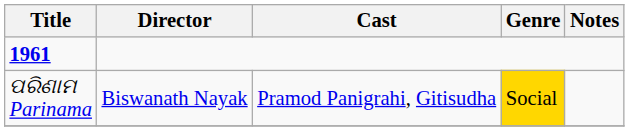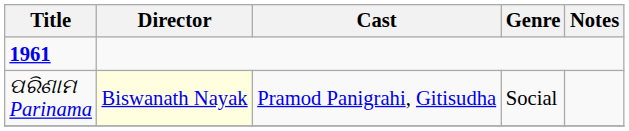(175, 97) no background -> (175, 97) lightyellow background
(532, 97) gold background -> (532, 97) no background
